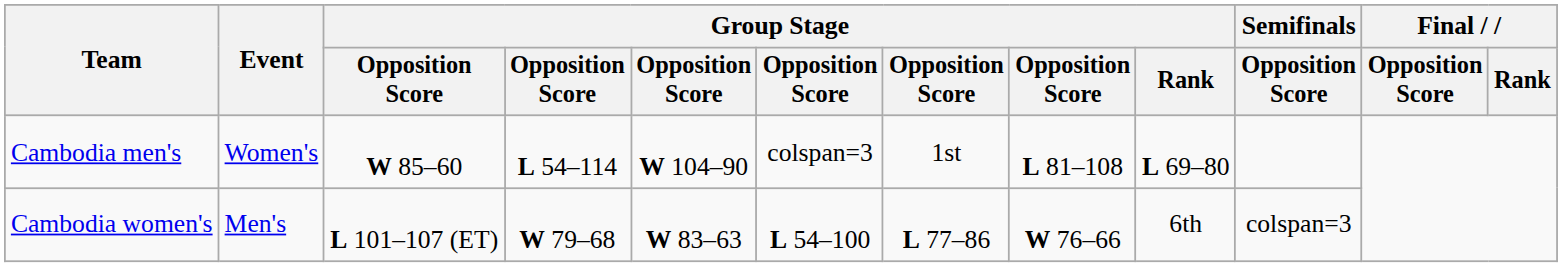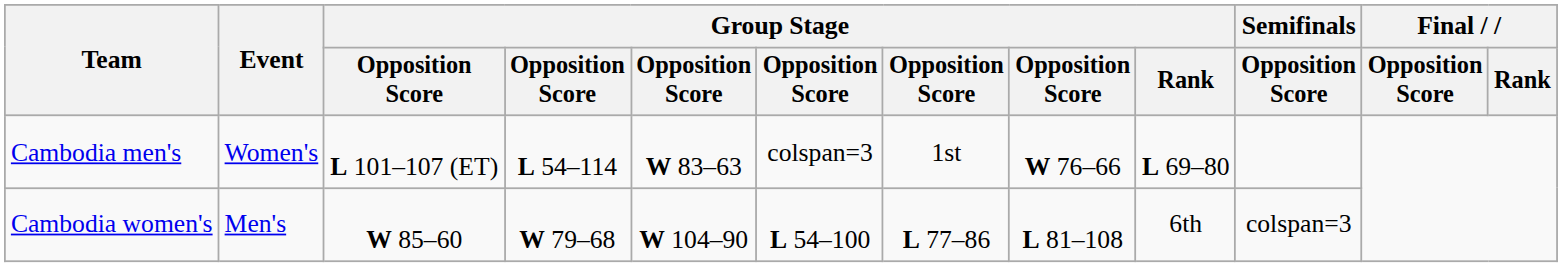(414, 167) W 85–60 -> (414, 167) L 101–107 (ET)
(694, 167) W 104–90 -> (694, 167) W 83–63
(1073, 167) L 81–108 -> (1073, 167) W 76–66
(414, 239) L 101–107 (ET) -> (414, 239) W 85–60
(694, 239) W 83–63 -> (694, 239) W 104–90
(1073, 239) W 76–66 -> (1073, 239) L 81–108
